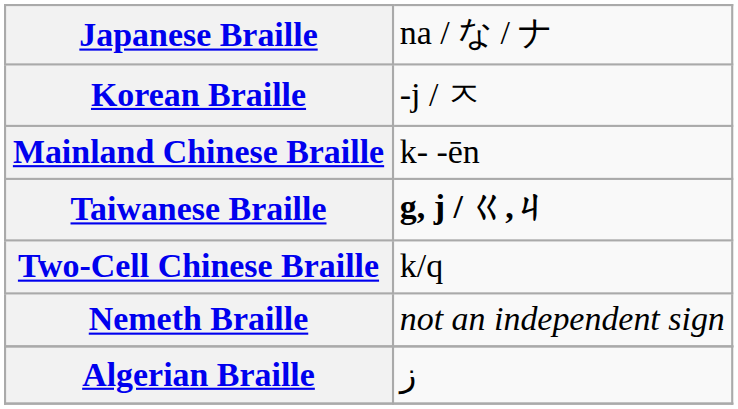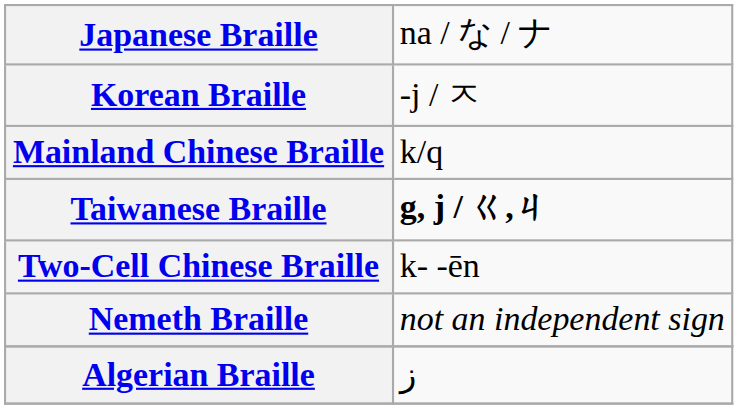(440, 151) k- -ēn -> (421, 151) k/q
(421, 265) k/q -> (440, 265) k- -ēn
